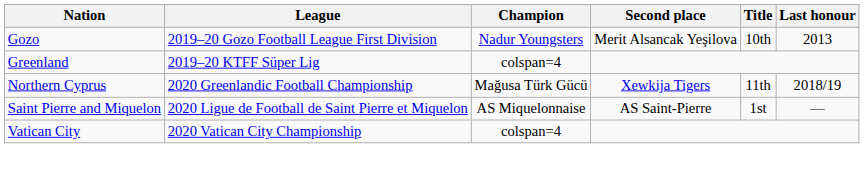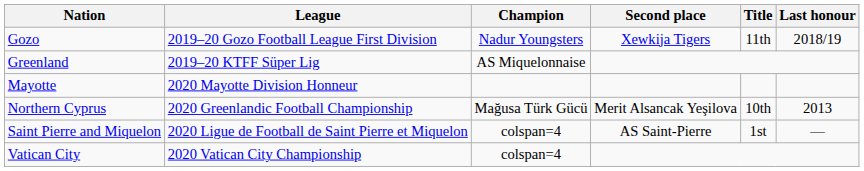(666, 39) Merit Alsancak Yeşilova -> (666, 39) Xewkija Tigers
(758, 39) 10th -> (758, 39) 11th
(817, 39) 2013 -> (817, 39) 2018/19
(531, 62) colspan=4 -> (531, 62) AS Miquelonnaise
+ row: (32, 85)
(666, 85) Xewkija Tigers -> (666, 108) Merit Alsancak Yeşilova
(758, 85) 11th -> (758, 108) 10th
(817, 85) 2018/19 -> (817, 108) 2013
(531, 108) AS Miquelonnaise -> (531, 131) colspan=4
